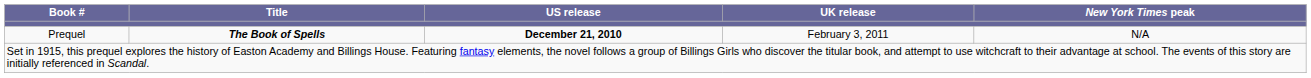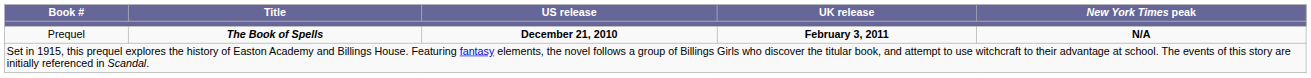(848, 34) normal -> (847, 34) bold
(1140, 34) normal -> (1141, 34) bold
